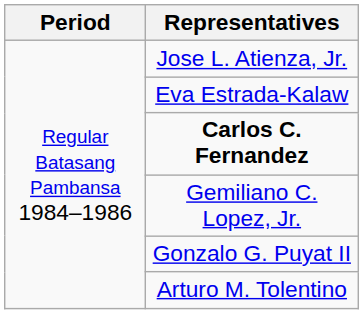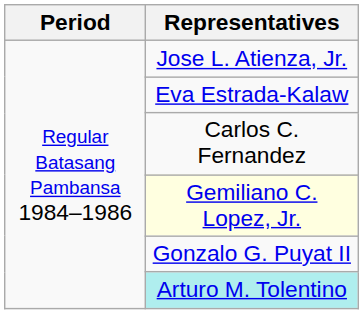(252, 143) bold -> (252, 143) normal
(252, 204) no background -> (252, 204) lightyellow background
(252, 289) no background -> (252, 289) paleturquoise background
